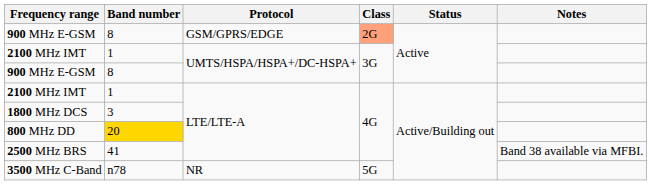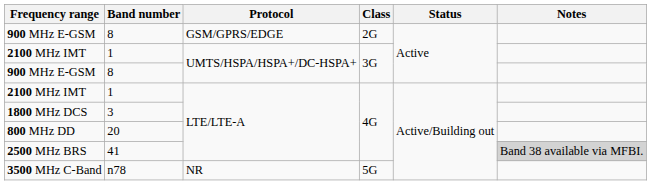(370, 33) lightsalmon background -> (370, 33) no background
(114, 131) gold background -> (114, 131) no background
(572, 151) no background -> (572, 151) lightgrey background
